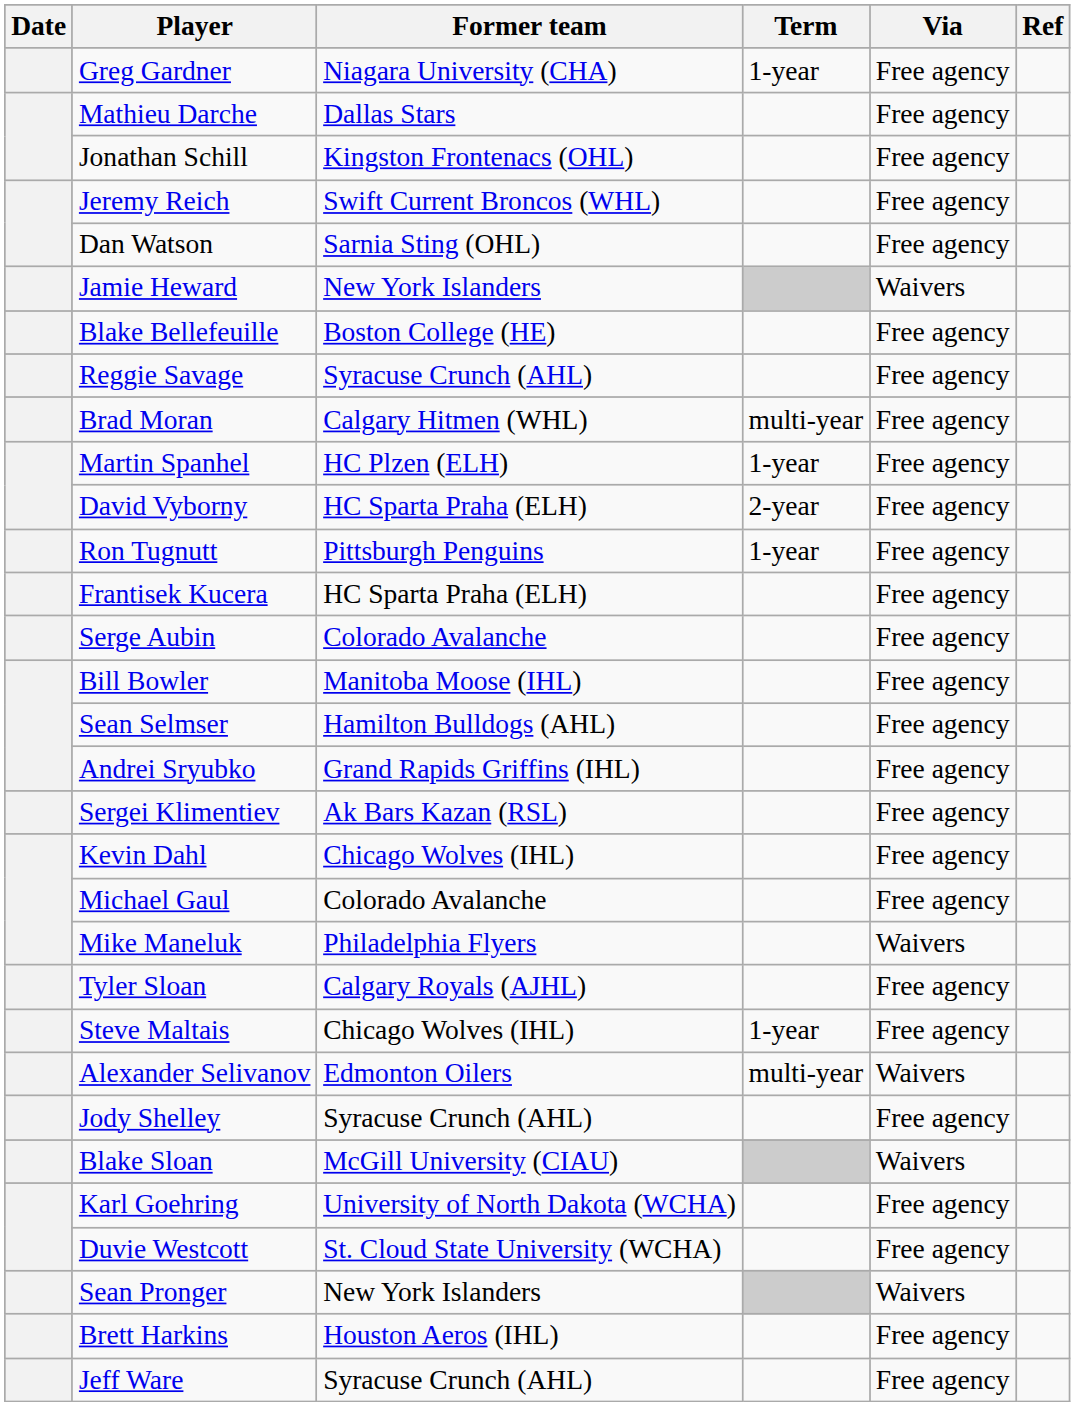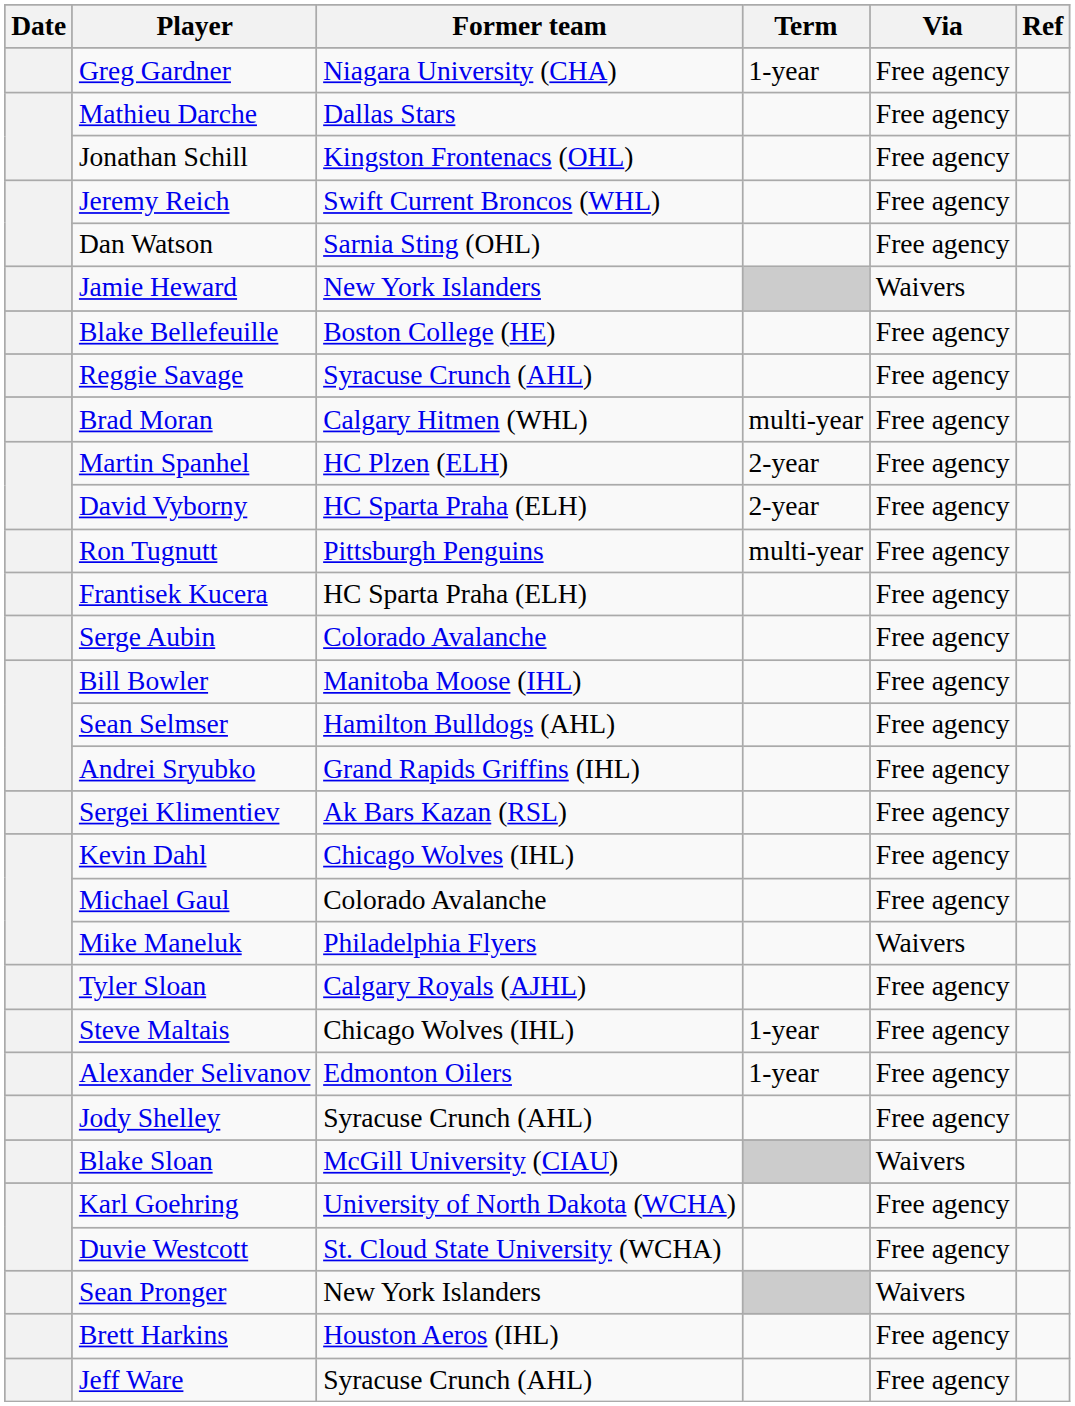(784, 462) 1-year -> (784, 462) 2-year
(784, 550) 1-year -> (806, 550) multi-year
(806, 1073) multi-year -> (784, 1073) 1-year
(921, 1073) Waivers -> (943, 1073) Free agency
